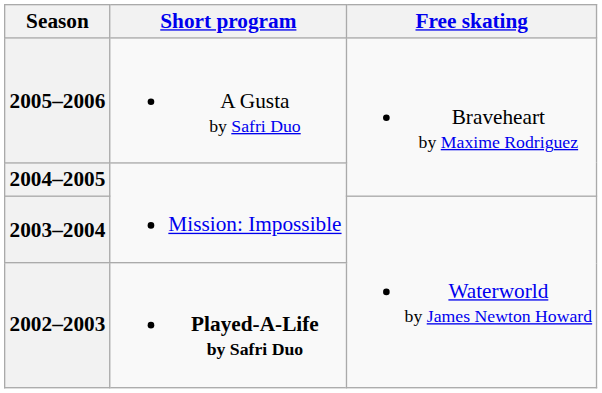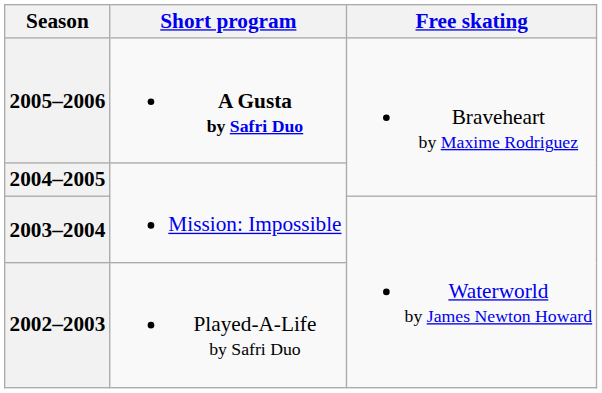(228, 112) normal -> (228, 112) bold
(228, 337) bold -> (228, 337) normal
